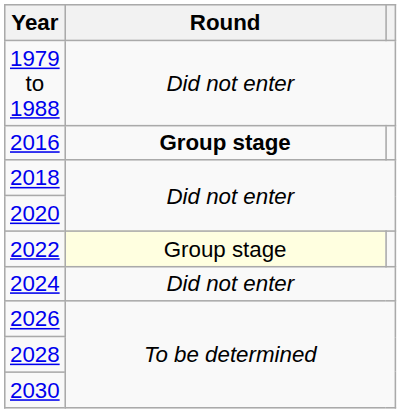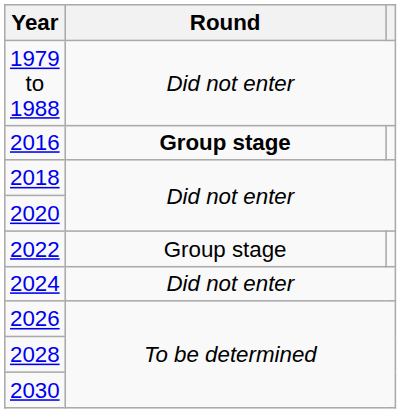(225, 249) lightyellow background -> (225, 249) no background
